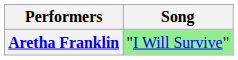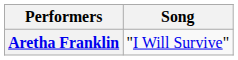(178, 42) lightgreen background -> (178, 42) no background
